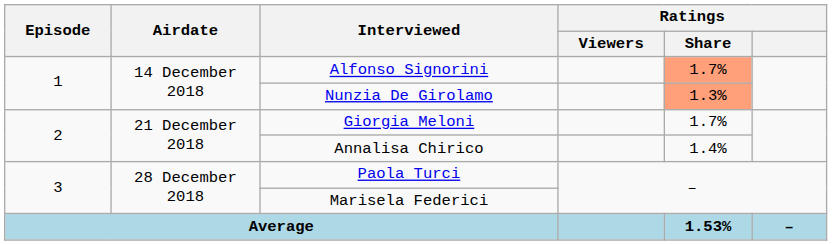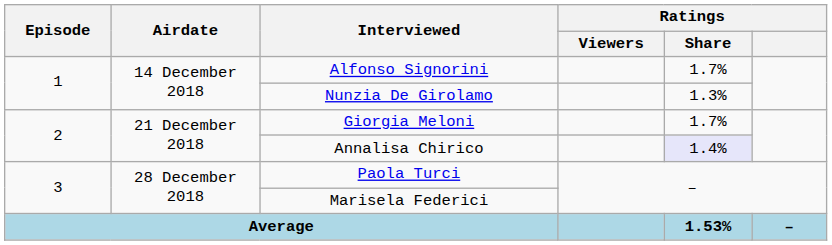(708, 70) lightsalmon background -> (708, 70) no background
(708, 96) lightsalmon background -> (708, 96) no background
(708, 148) no background -> (708, 148) lavender background
